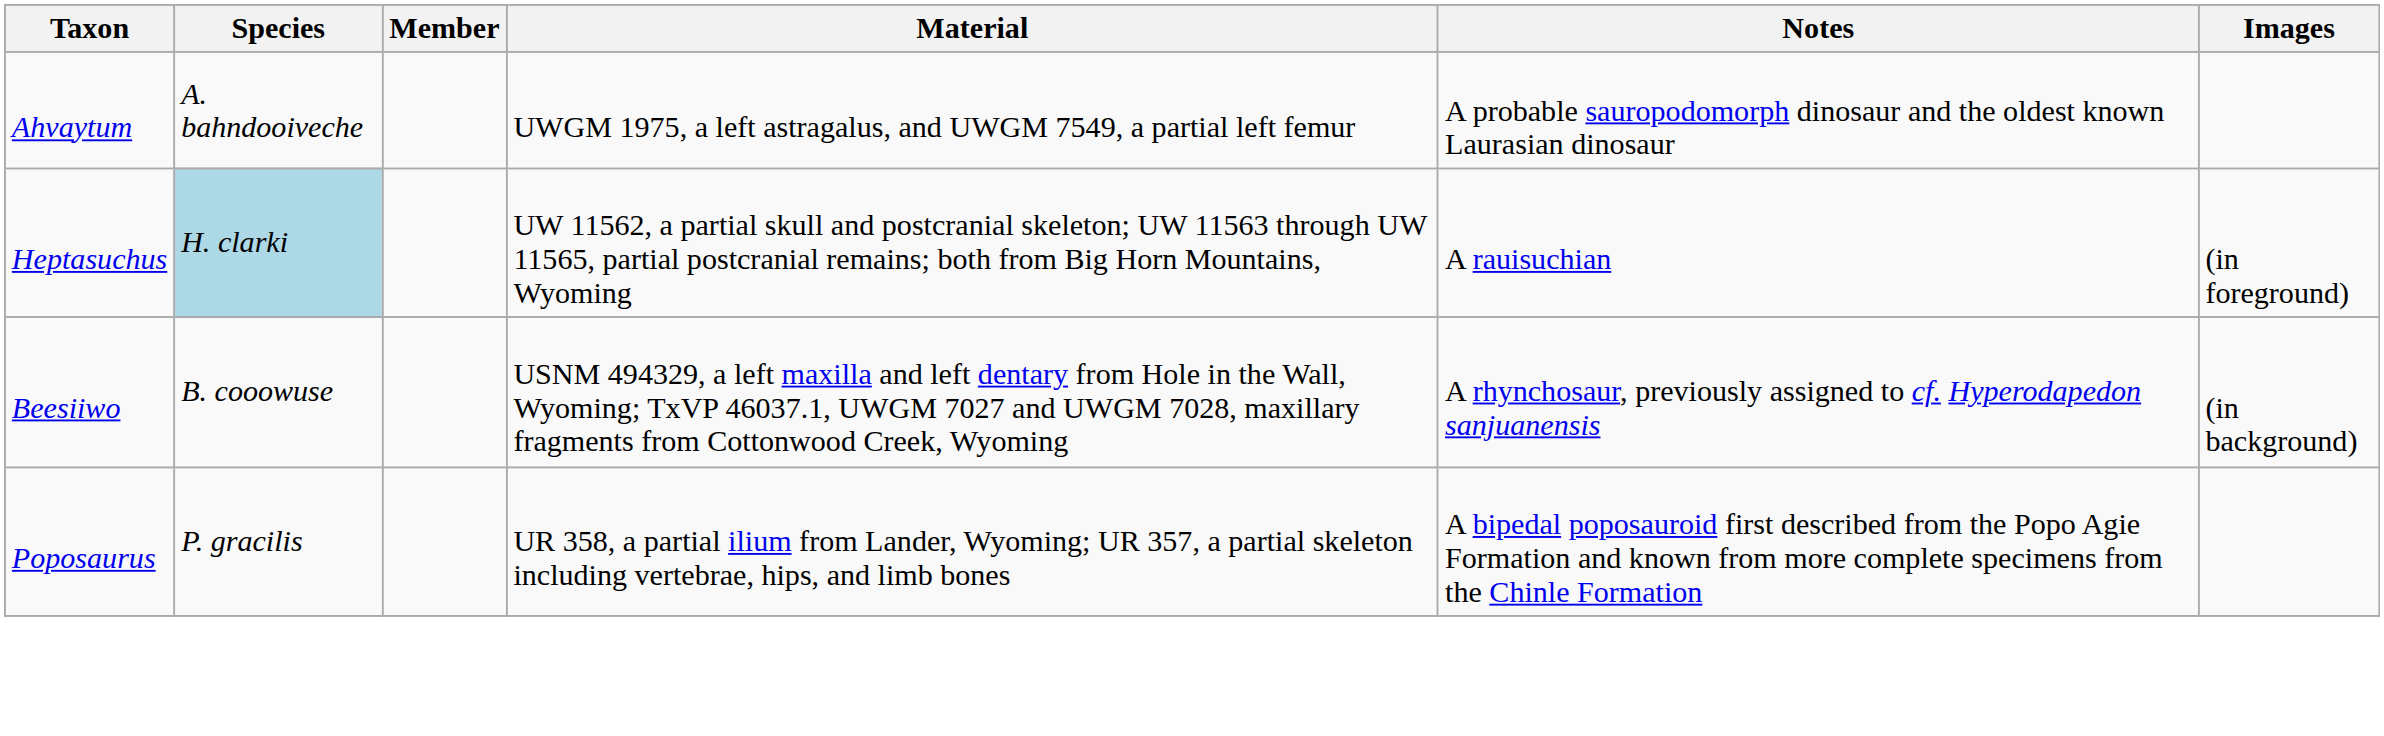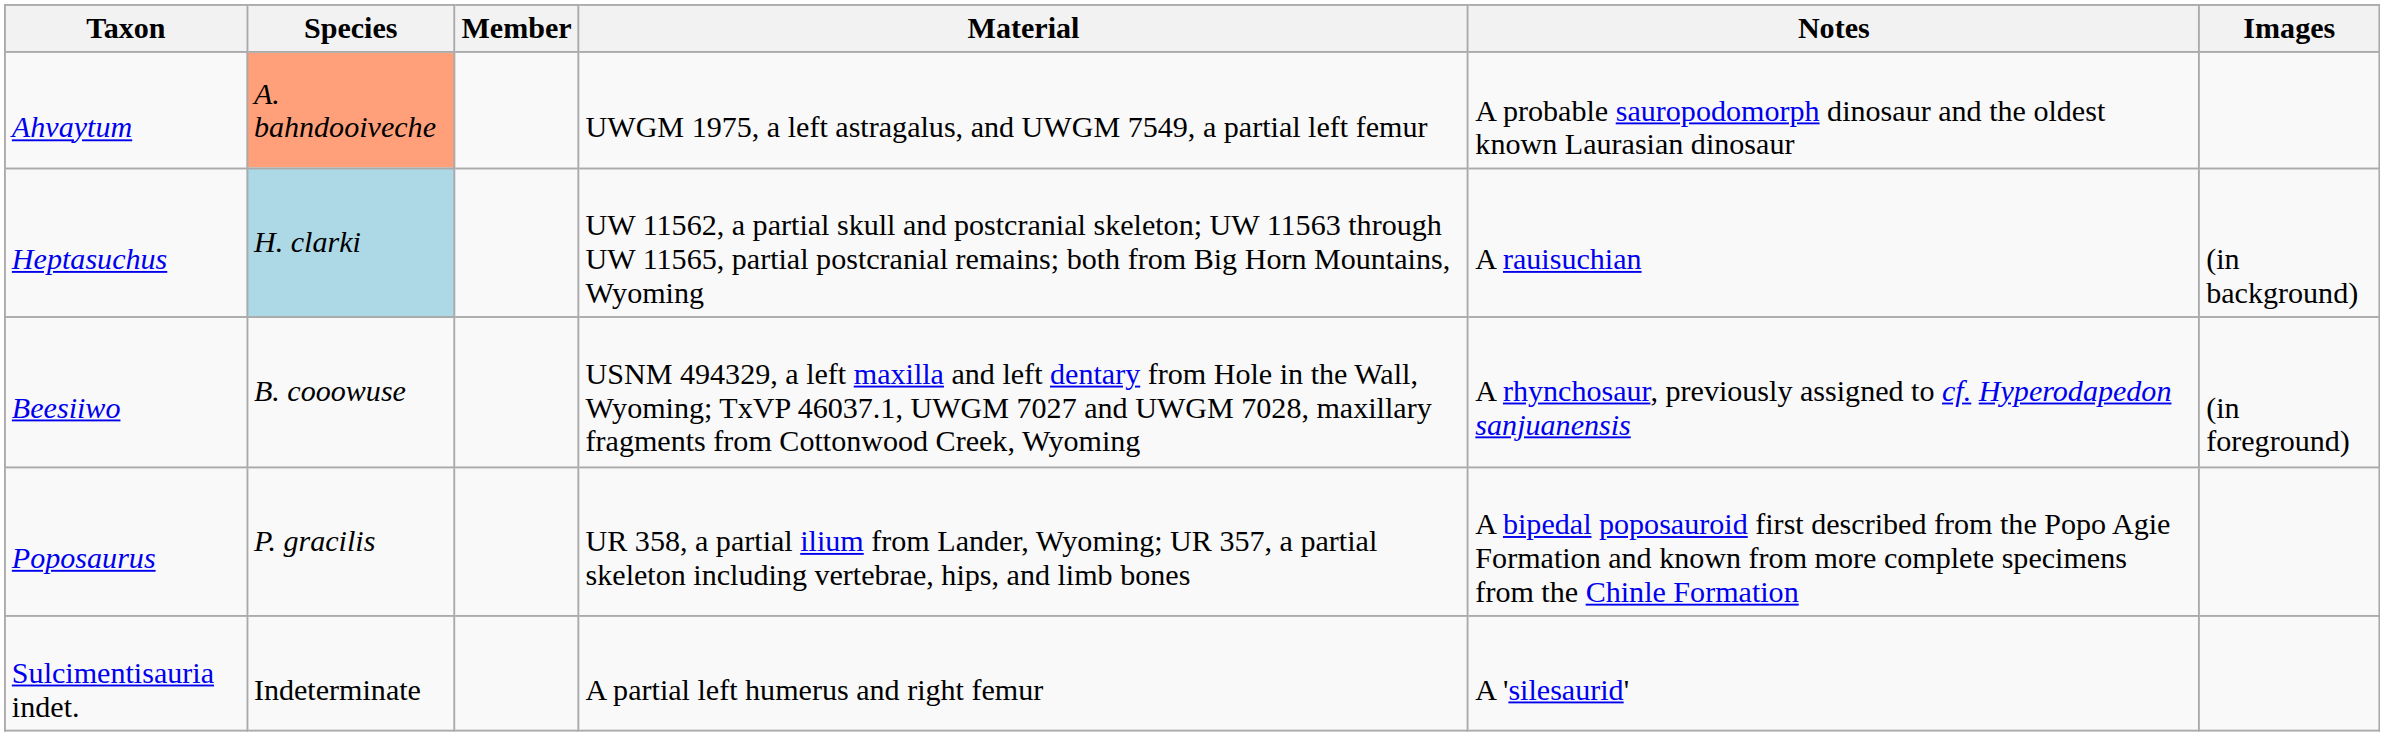(272, 109) no background -> (345, 109) lightsalmon background
(2277, 276) (in foreground) -> (2282, 276) (in background)
(2281, 425) (in background) -> (2278, 425) (in foreground)
+ row: (113, 689)
